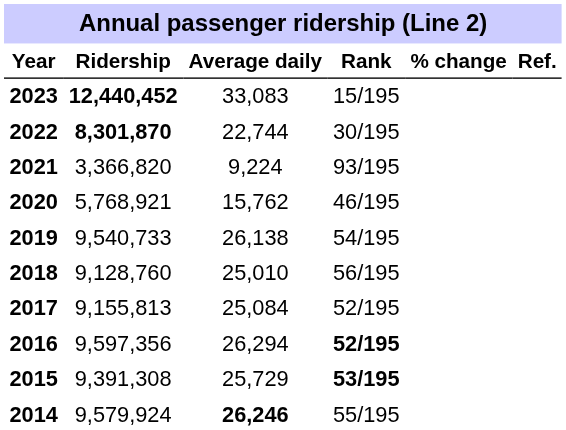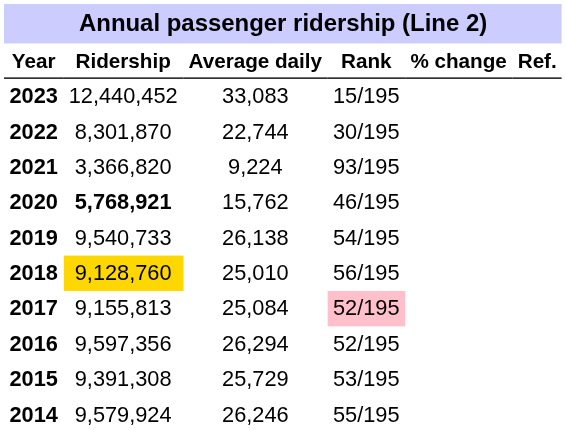(123, 96) bold -> (123, 96) normal
(123, 131) bold -> (123, 131) normal
(123, 202) normal -> (123, 202) bold
(123, 273) no background -> (123, 273) gold background
(366, 308) no background -> (366, 308) pink background
(366, 343) bold -> (366, 343) normal
(366, 379) bold -> (366, 379) normal
(255, 414) bold -> (255, 414) normal
